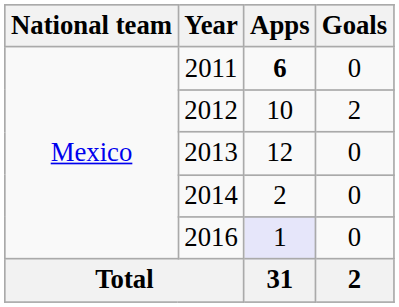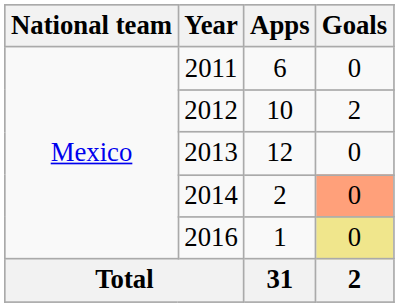(280, 68) bold -> (280, 68) normal
(355, 195) no background -> (355, 195) lightsalmon background
(280, 237) lavender background -> (280, 237) no background
(355, 237) no background -> (355, 237) khaki background
